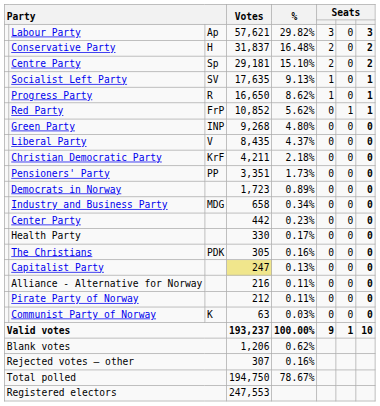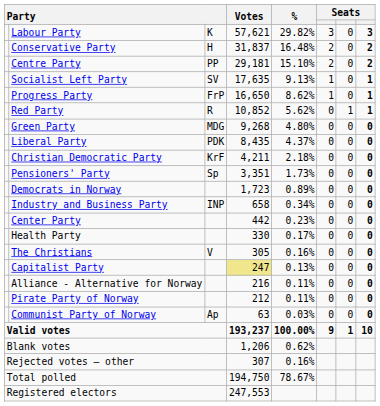(213, 32) Ap -> (210, 32) K
(213, 64) Sp -> (213, 64) PP
(210, 95) R -> (216, 95) FrP
(216, 111) FrP -> (210, 111) R
(216, 127) INP -> (216, 127) MDG
(210, 142) V -> (216, 142) PDK
(213, 174) PP -> (213, 174) Sp
(216, 205) MDG -> (216, 205) INP
(216, 252) PDK -> (210, 252) V
(210, 315) K -> (213, 315) Ap
